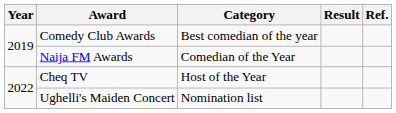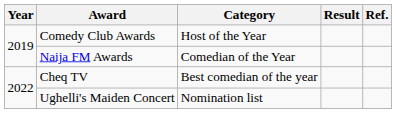(249, 35) Best comedian of the year -> (223, 35) Host of the Year
(223, 77) Host of the Year -> (249, 77) Best comedian of the year
